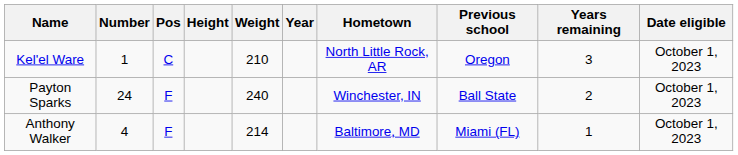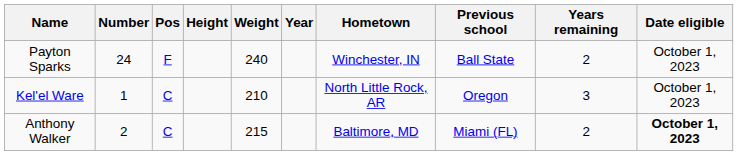rows swapped: (50, 95) <-> (50, 59)
(124, 132) 4 -> (124, 132) 2
(168, 132) F -> (168, 132) C
(257, 132) 214 -> (256, 132) 215
(589, 132) 1 -> (586, 132) 2
(686, 132) normal -> (685, 132) bold
